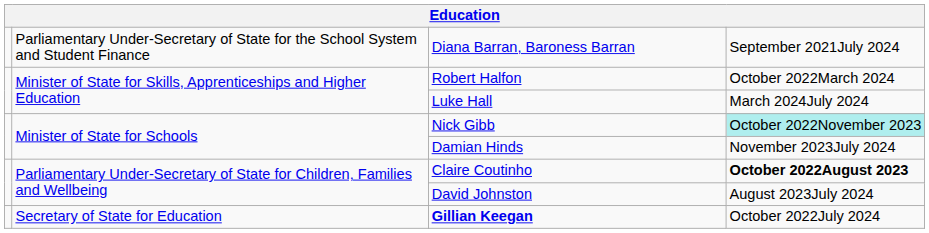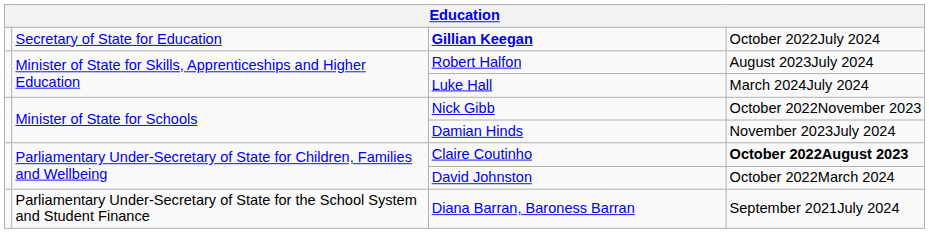rows swapped: (482, 217) <-> (533, 47)
(812, 78) October 2022March 2024 -> (802, 62) August 2023July 2024
(825, 124) paleturquoise background -> (825, 108) no background
(802, 194) August 2023July 2024 -> (812, 177) October 2022March 2024
